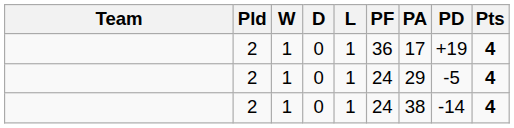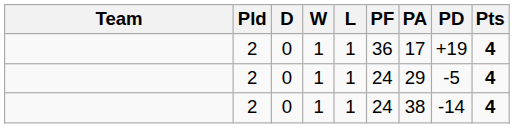columns swapped: (287, 19) <-> (319, 19)
